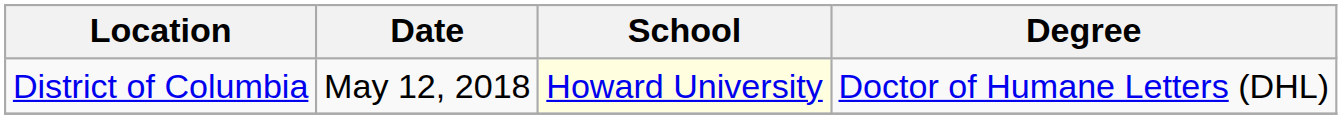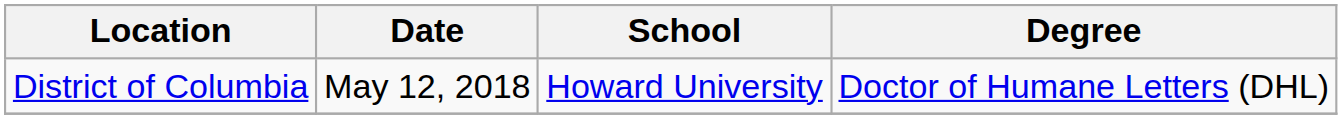(685, 85) lightyellow background -> (685, 85) no background
